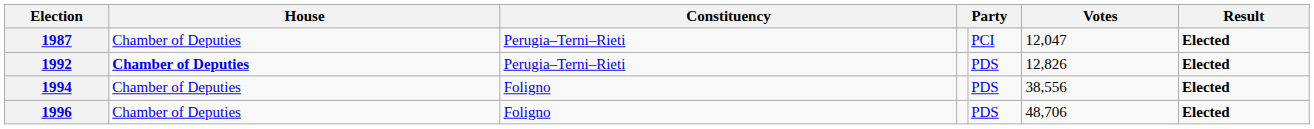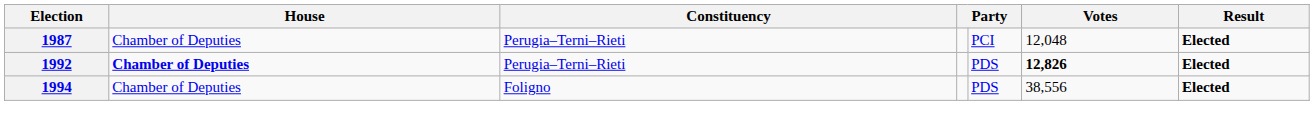(1046, 40) 12,047 -> (1046, 40) 12,048
(1046, 64) normal -> (1046, 64) bold
- row: (57, 111)
